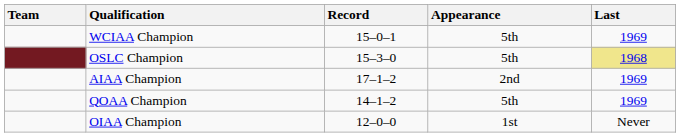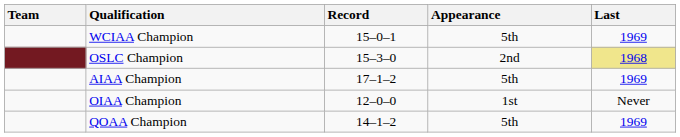(510, 57) 5th -> (510, 57) 2nd
(510, 79) 2nd -> (510, 79) 5th
rows swapped: (138, 100) <-> (135, 121)
